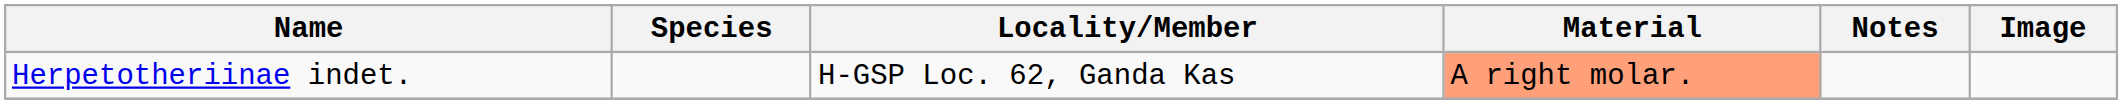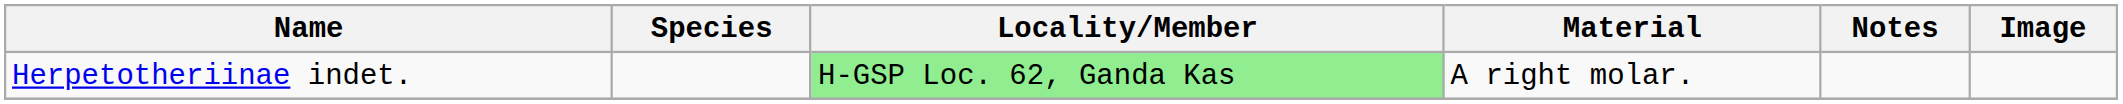(1027, 76) no background -> (1027, 76) lightgreen background
(1572, 76) lightsalmon background -> (1572, 76) no background
